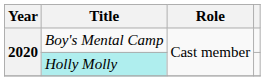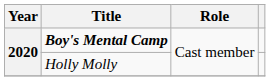(104, 40) normal -> (106, 40) bold
(81, 64) paleturquoise background -> (81, 64) no background
